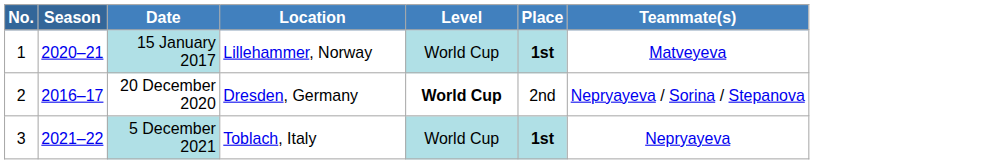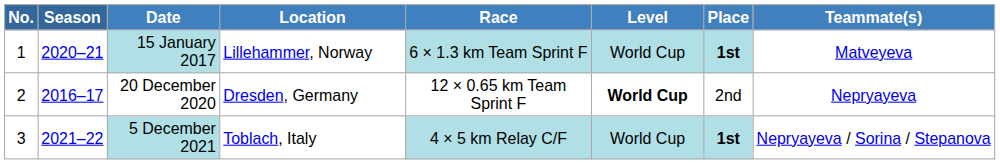+ column: (498, 17)
(688, 95) Nepryayeva / Sorina / Stepanova -> (874, 95) Nepryayeva
(688, 138) Nepryayeva -> (874, 138) Nepryayeva / Sorina / Stepanova
